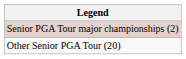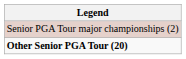(64, 46) normal -> (67, 46) bold
